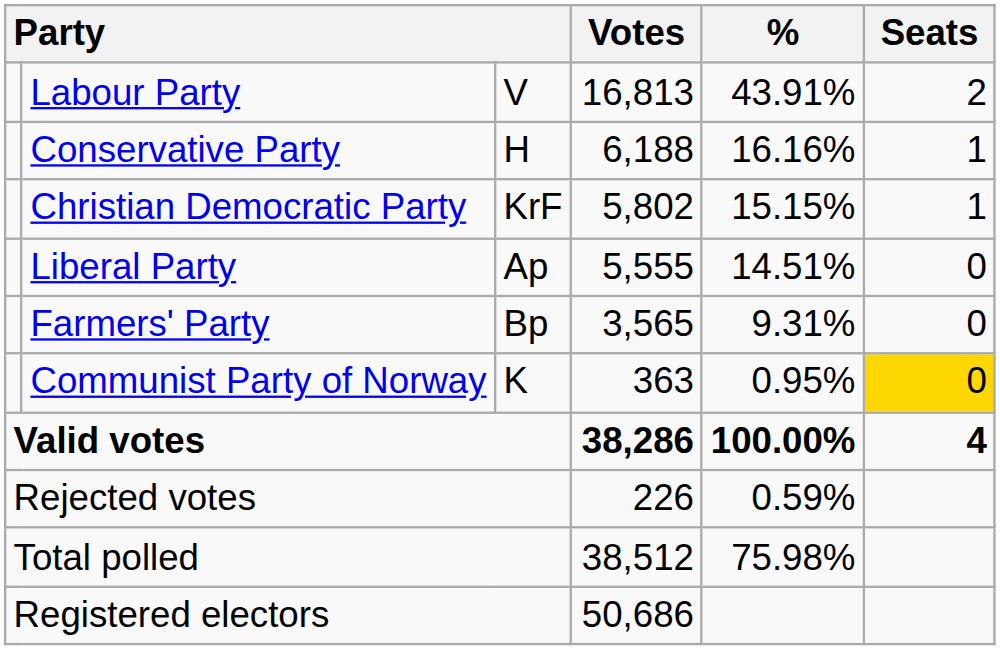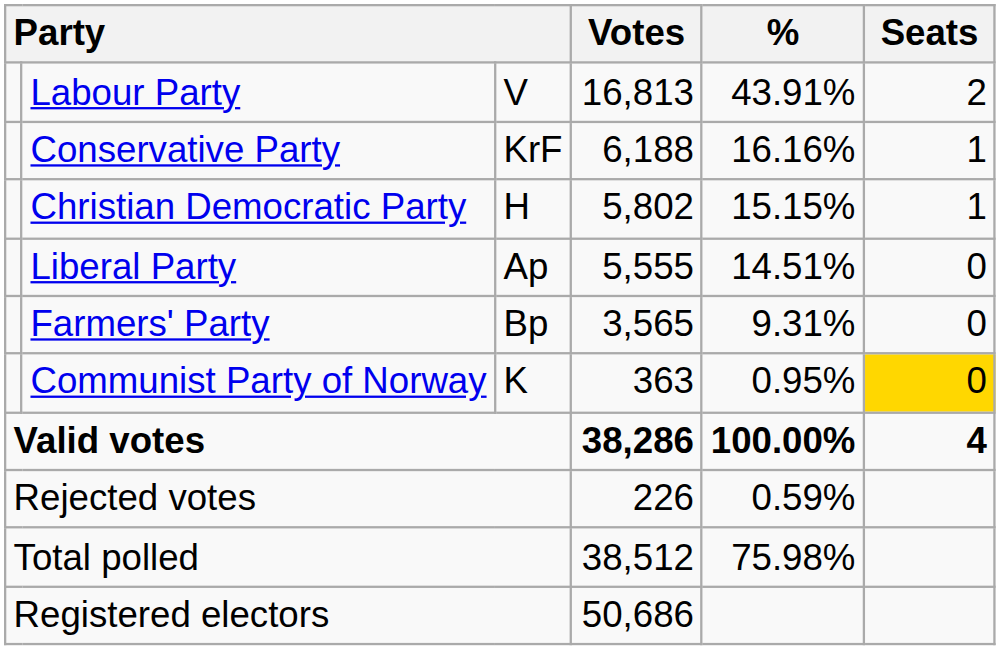(517, 149) H -> (533, 149) KrF
(533, 207) KrF -> (517, 207) H
